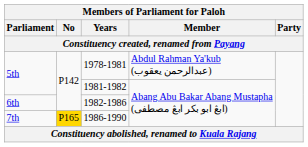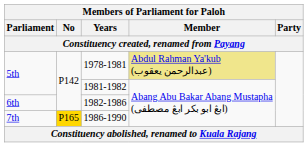(176, 65) no background -> (176, 65) khaki background
